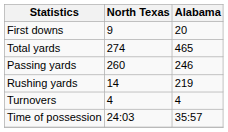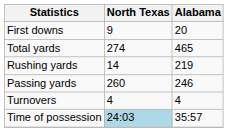rows swapped: (42, 83) <-> (42, 65)
(120, 118) no background -> (120, 118) lightblue background
